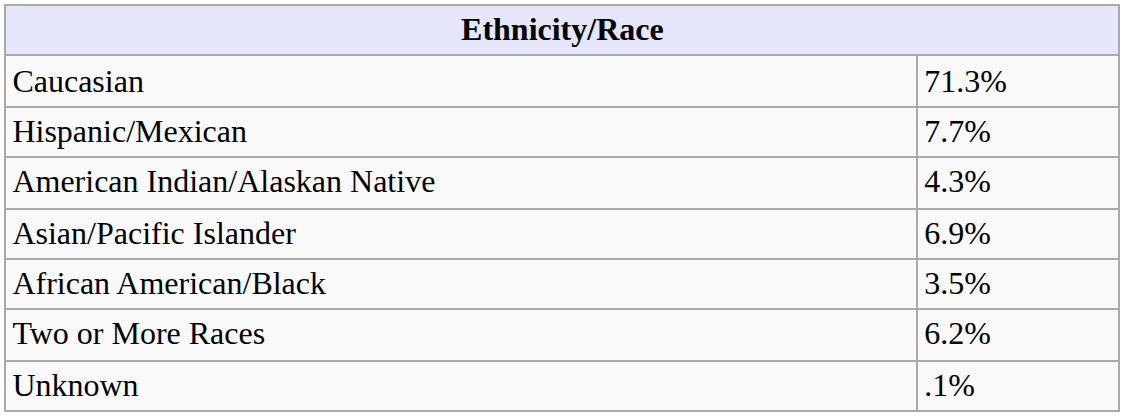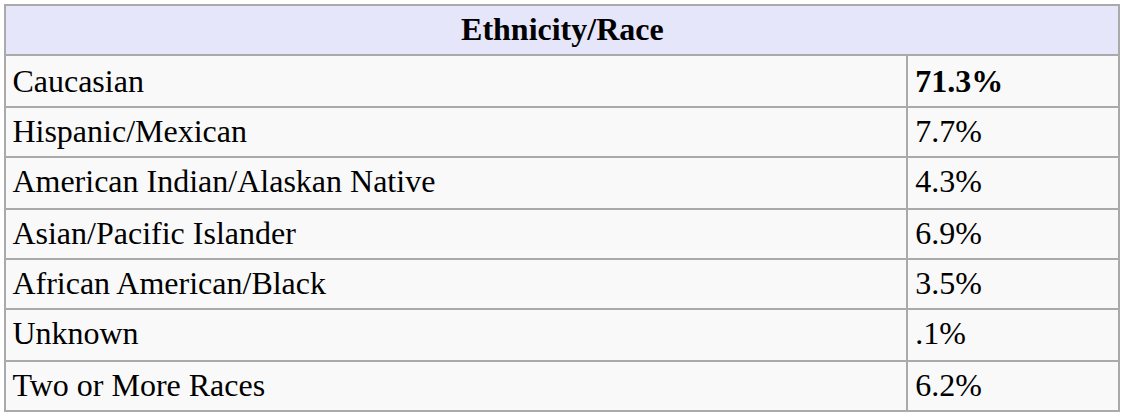(966, 80) normal -> (959, 80) bold
rows swapped: (139, 334) <-> (75, 385)
